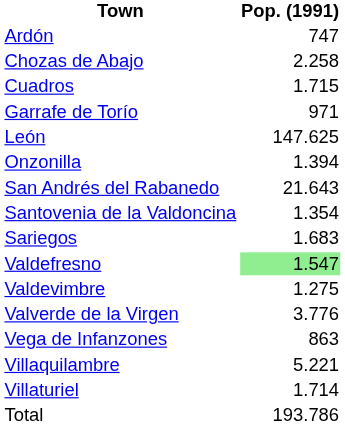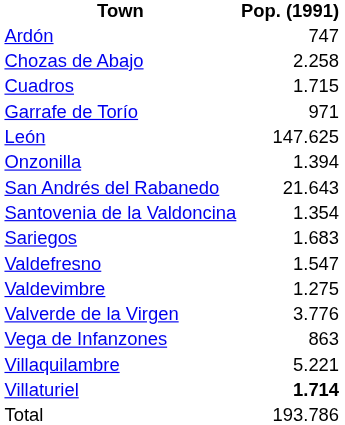(316, 263) lightgreen background -> (316, 263) no background
(316, 390) normal -> (316, 390) bold
